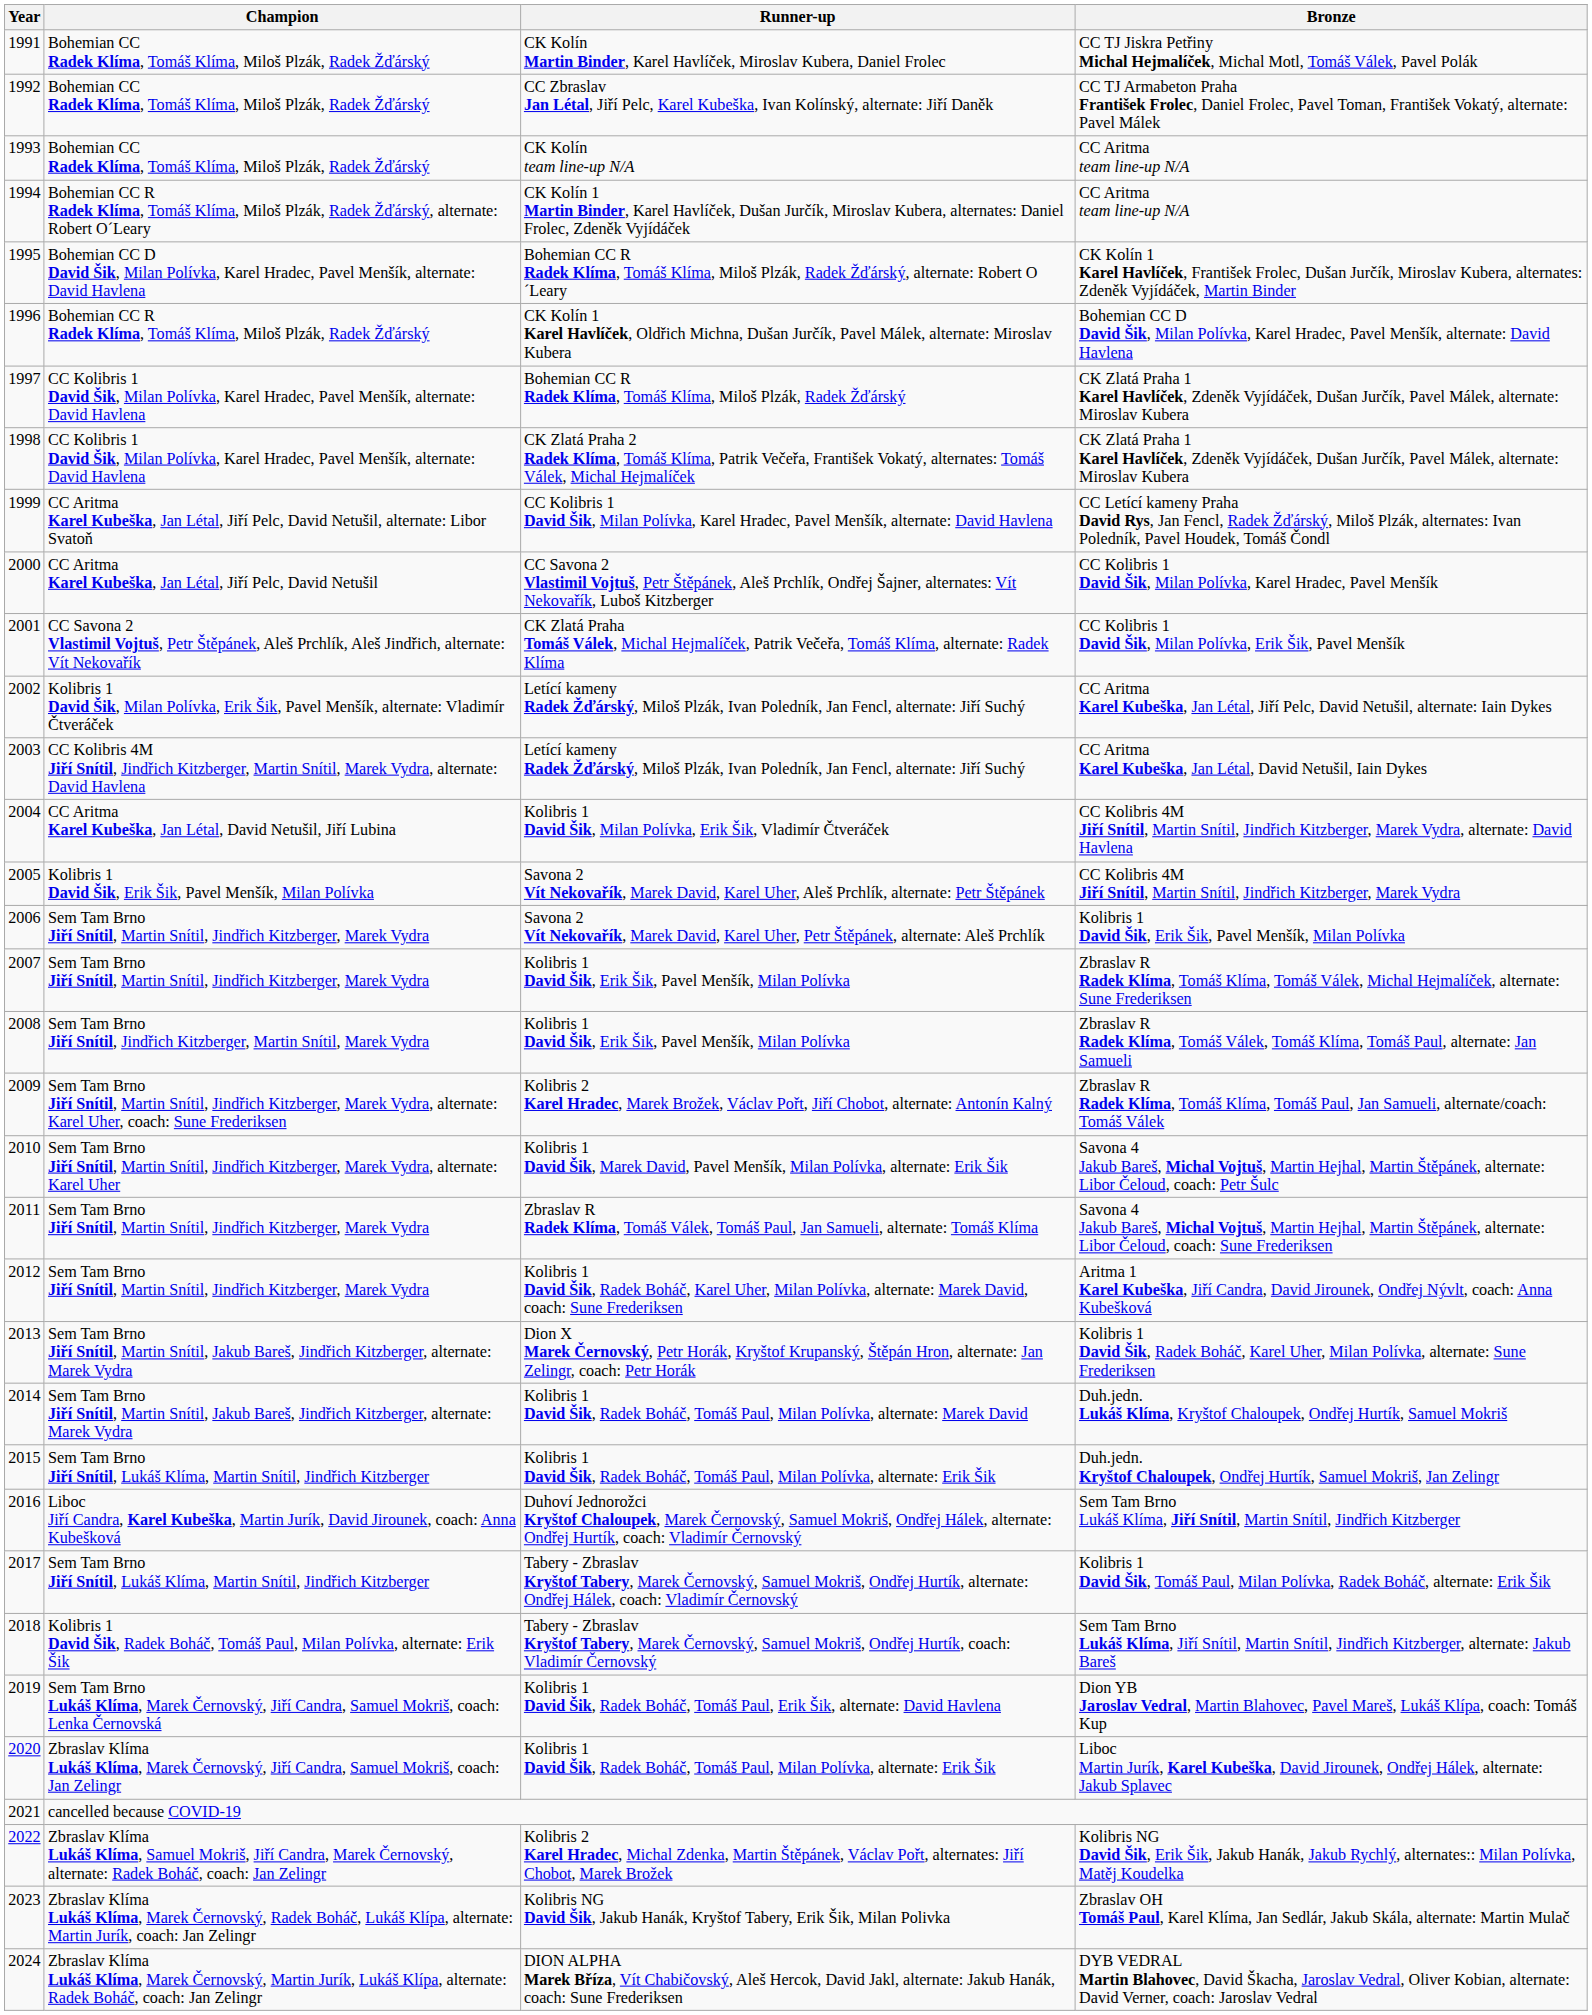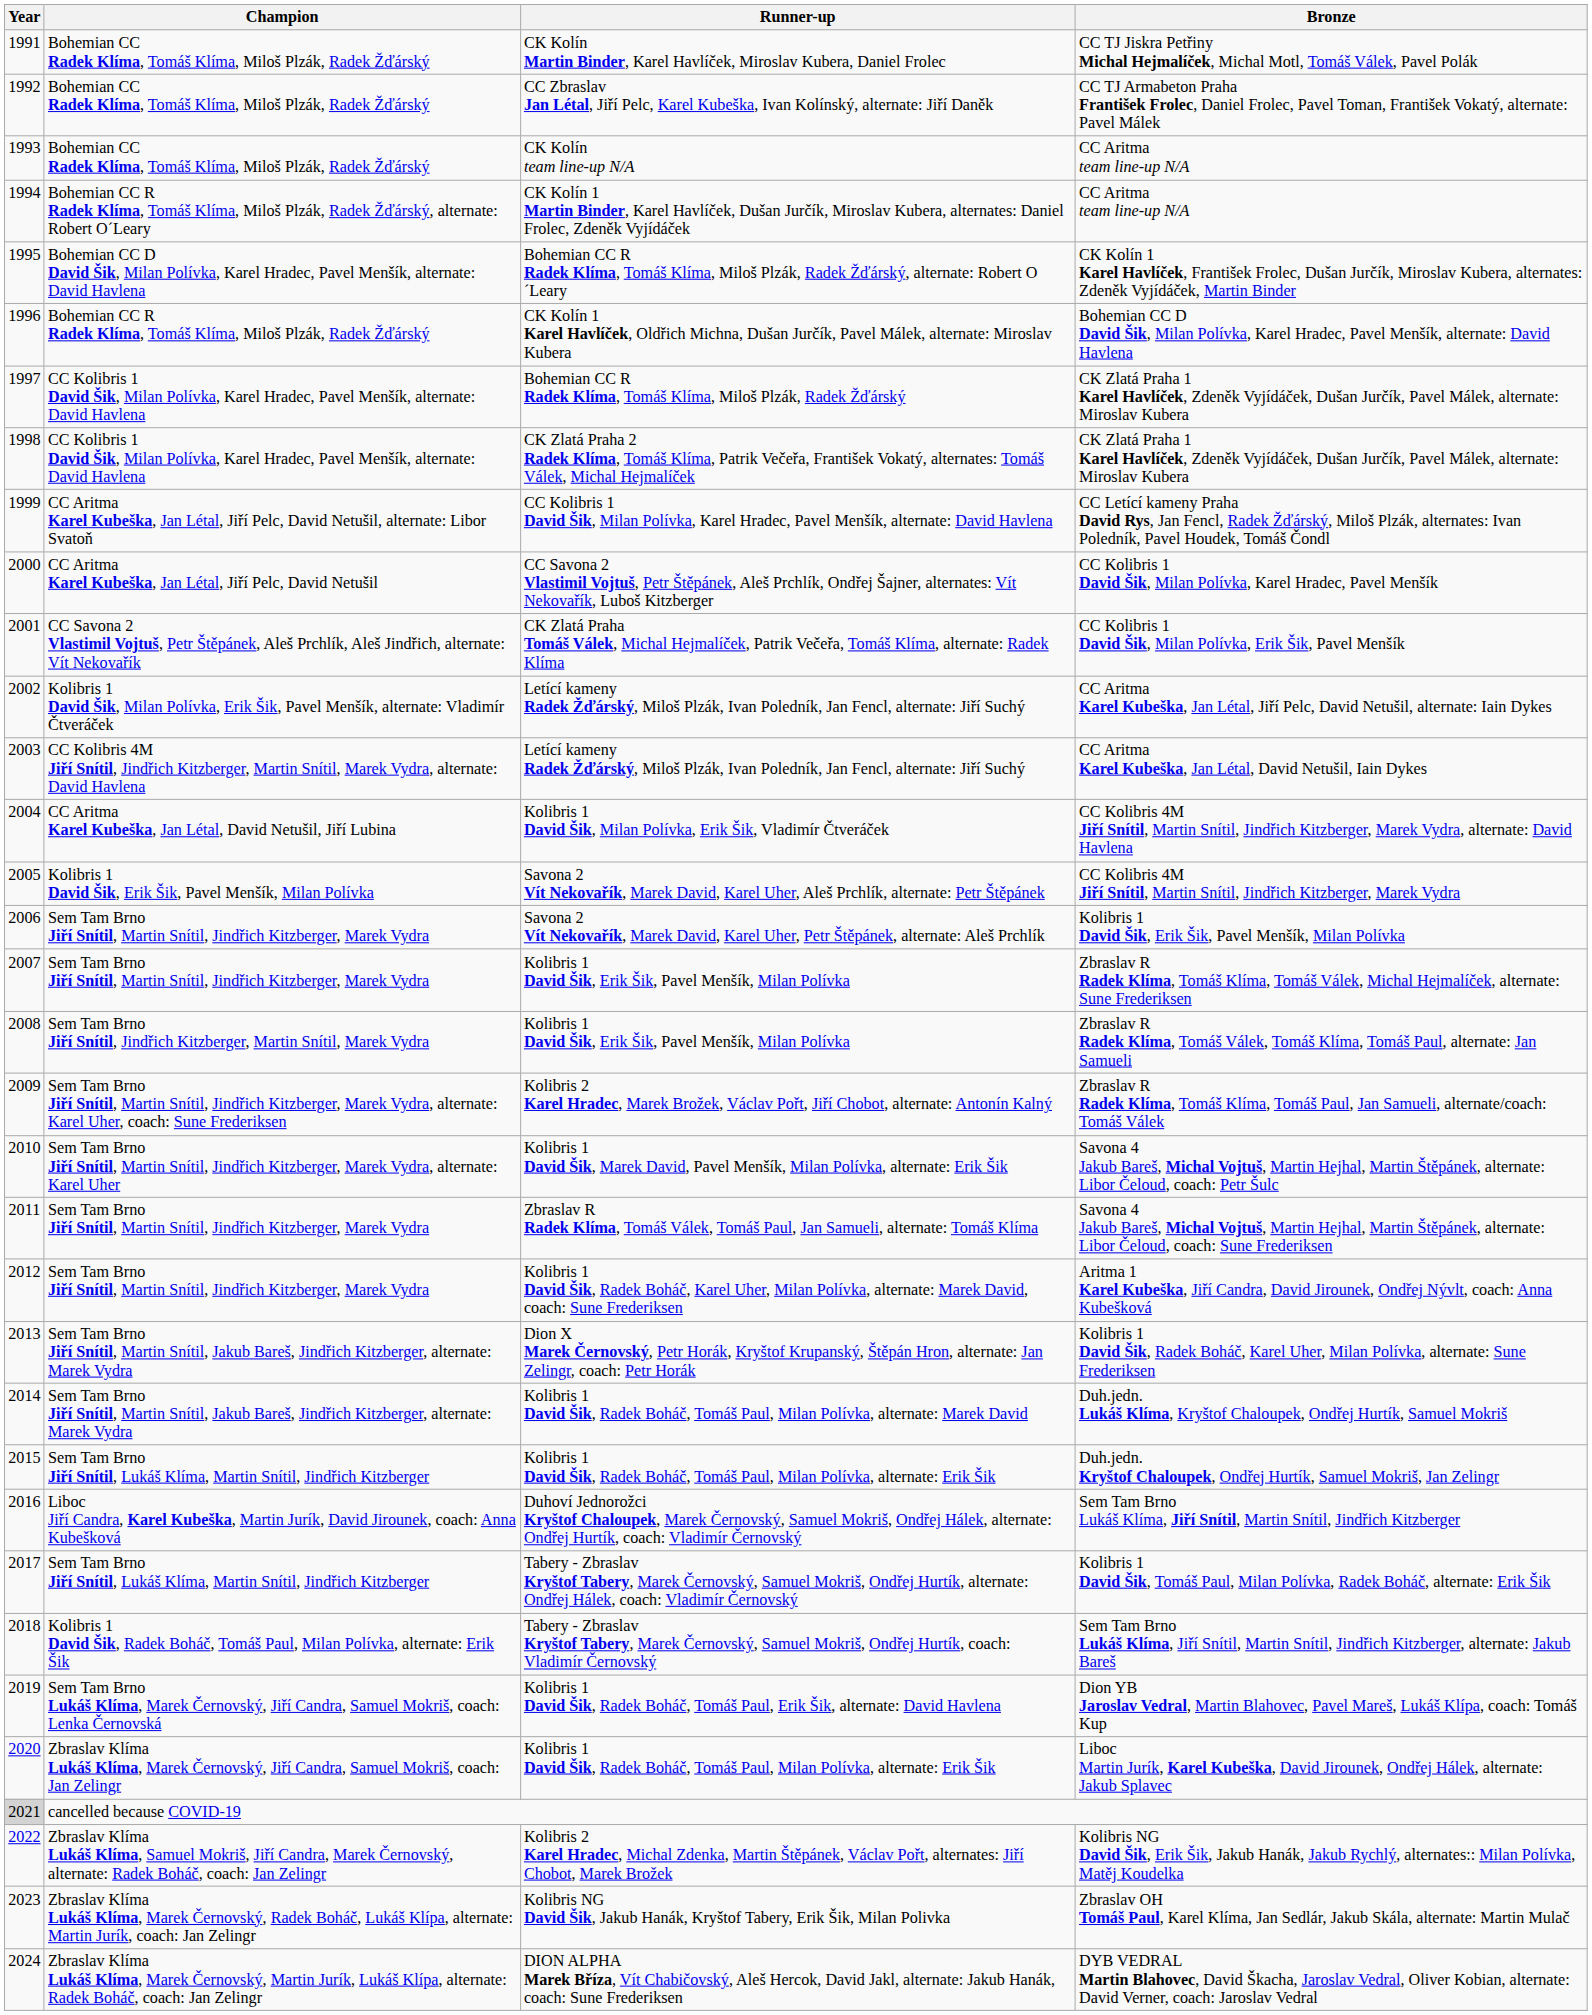(24, 1811) no background -> (24, 1811) lightgrey background
